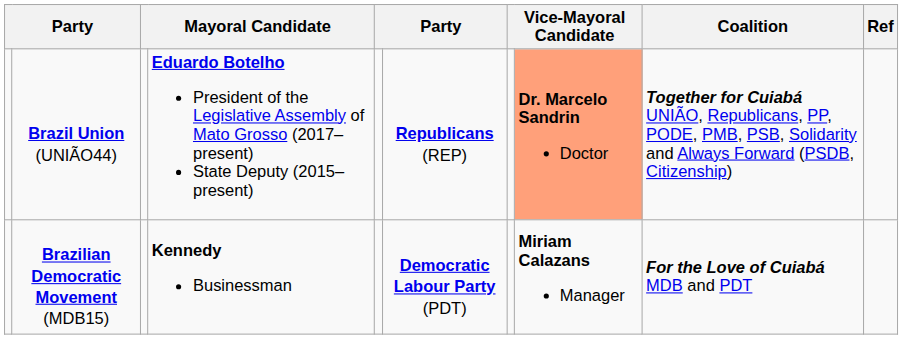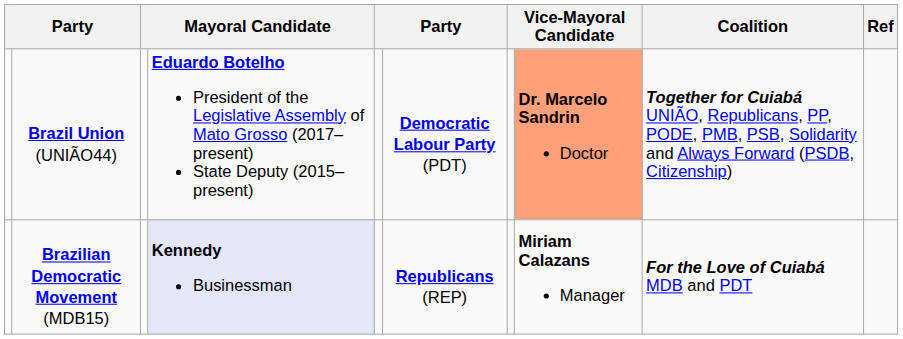(445, 144) Republicans (REP) -> (445, 144) Democratic Labour Party (PDT)
(261, 269) no background -> (261, 269) lavender background
(445, 287) Democratic Labour Party (PDT) -> (445, 287) Republicans (REP)
